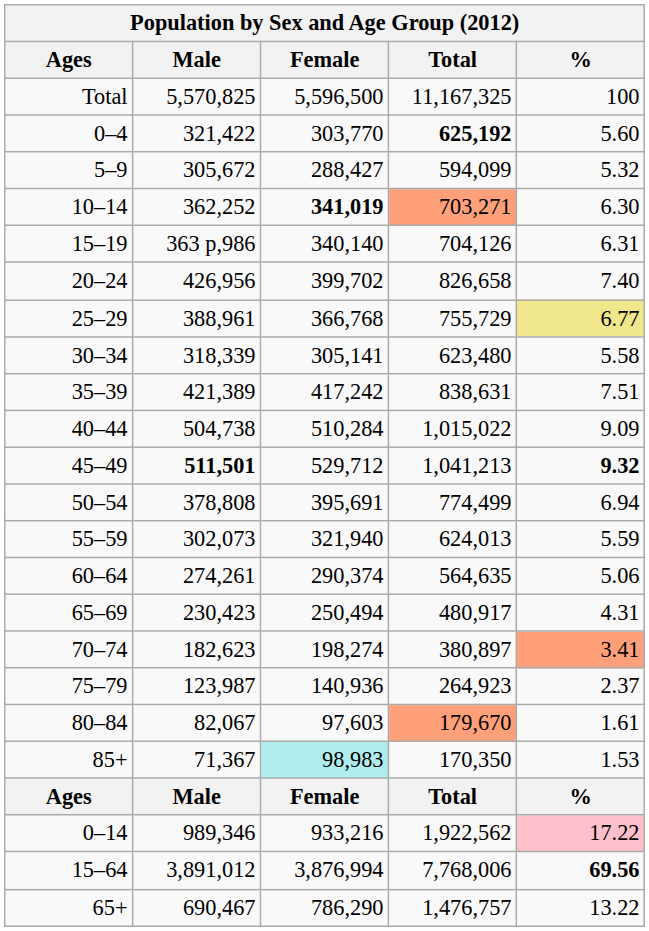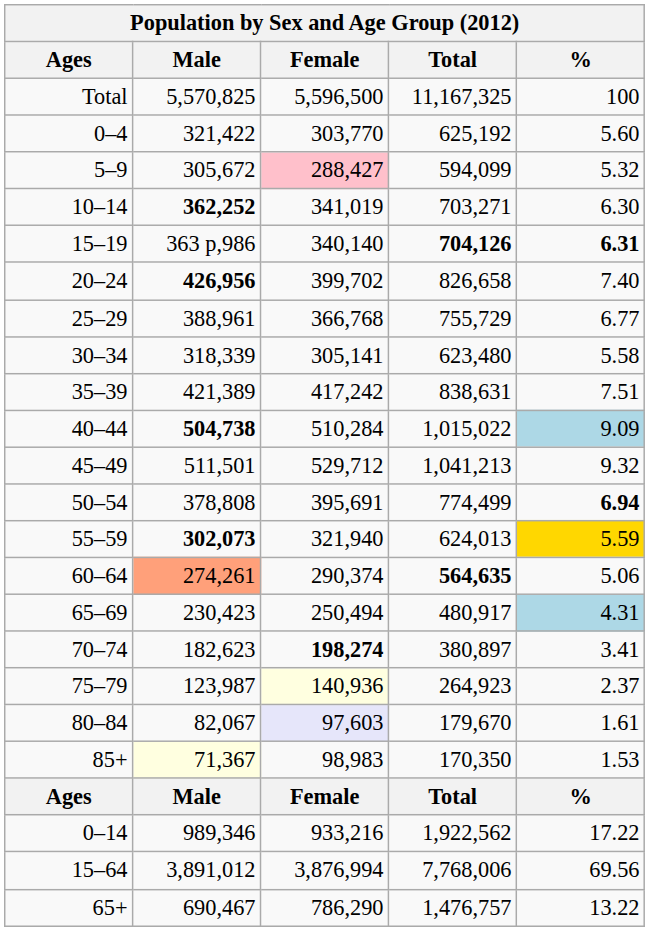(475, 133) bold -> (475, 133) normal
(347, 170) no background -> (347, 170) pink background
(219, 207) normal -> (219, 207) bold
(347, 207) bold -> (347, 207) normal
(475, 207) lightsalmon background -> (475, 207) no background
(475, 244) normal -> (475, 244) bold
(620, 244) normal -> (620, 244) bold
(219, 281) normal -> (219, 281) bold
(620, 317) khaki background -> (620, 317) no background
(219, 428) normal -> (219, 428) bold
(620, 428) no background -> (620, 428) lightblue background
(220, 465) bold -> (220, 465) normal
(620, 465) bold -> (620, 465) normal
(620, 502) normal -> (620, 502) bold
(219, 538) normal -> (219, 538) bold
(620, 538) no background -> (620, 538) gold background
(219, 575) no background -> (219, 575) lightsalmon background
(475, 575) normal -> (475, 575) bold
(620, 612) no background -> (620, 612) lightblue background
(347, 649) normal -> (347, 649) bold
(620, 649) lightsalmon background -> (620, 649) no background
(347, 686) no background -> (347, 686) lightyellow background
(353, 723) no background -> (353, 723) lavender background
(475, 723) lightsalmon background -> (475, 723) no background
(225, 759) no background -> (225, 759) lightyellow background
(353, 759) paleturquoise background -> (353, 759) no background
(614, 833) pink background -> (614, 833) no background
(614, 870) bold -> (614, 870) normal
